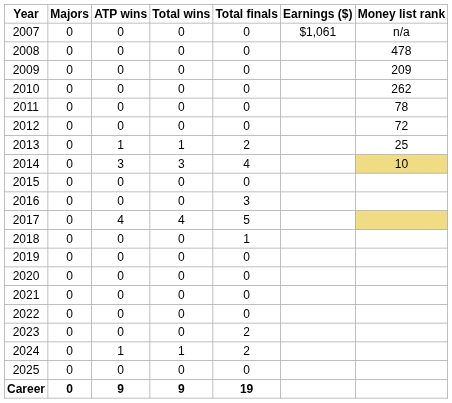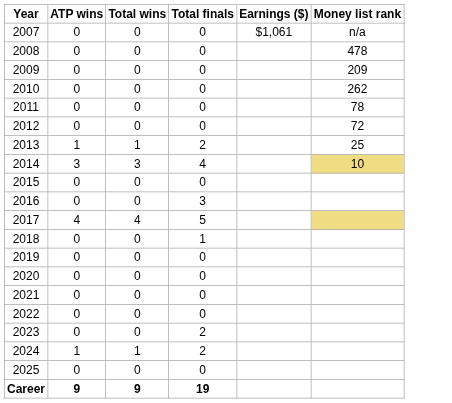- column: (70, 13)
